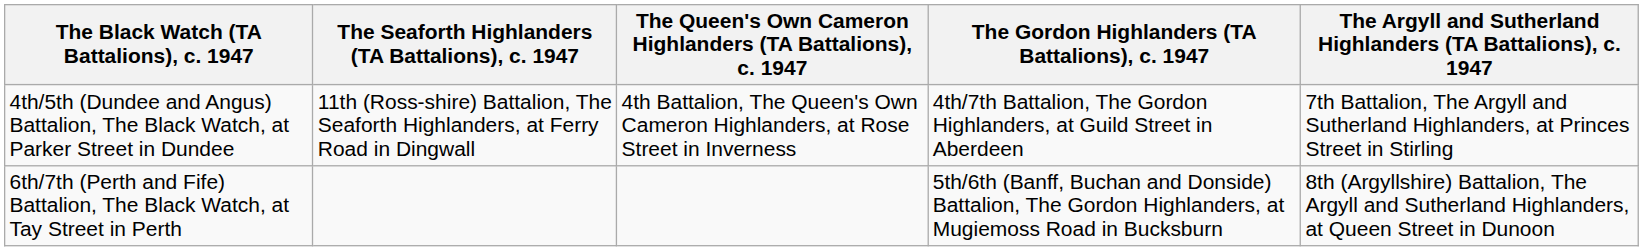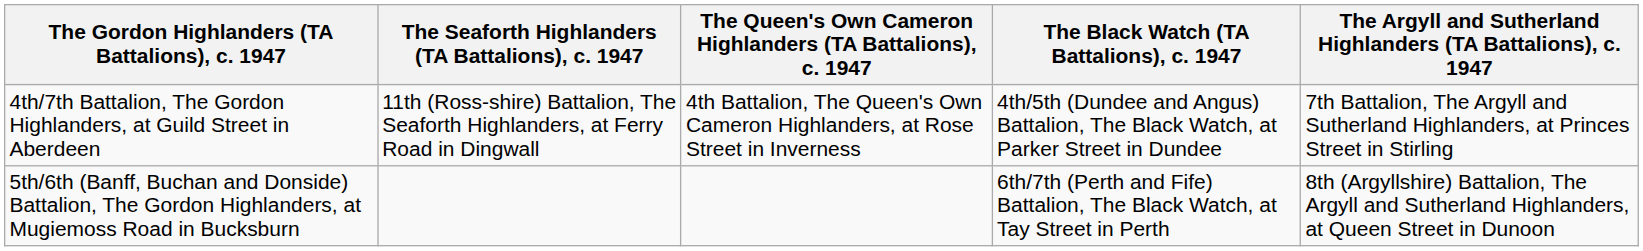columns swapped: (159, 44) <-> (1114, 44)
